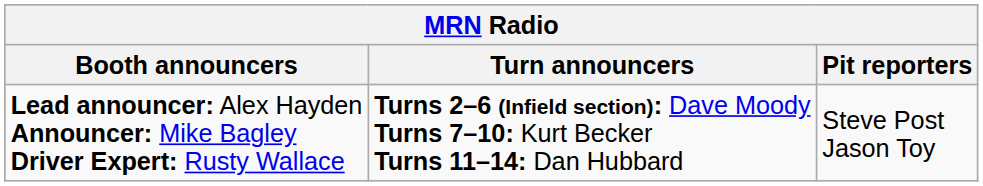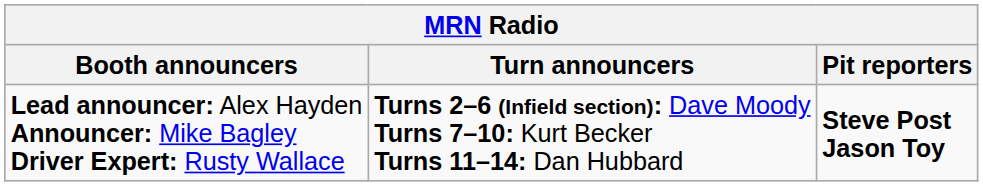(883, 133) normal -> (887, 133) bold
